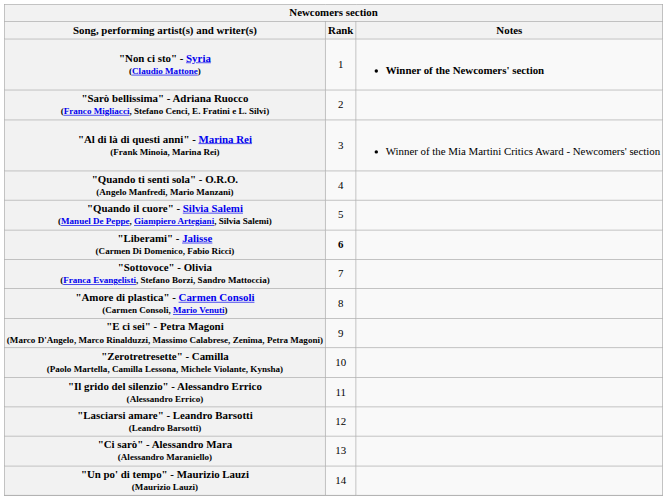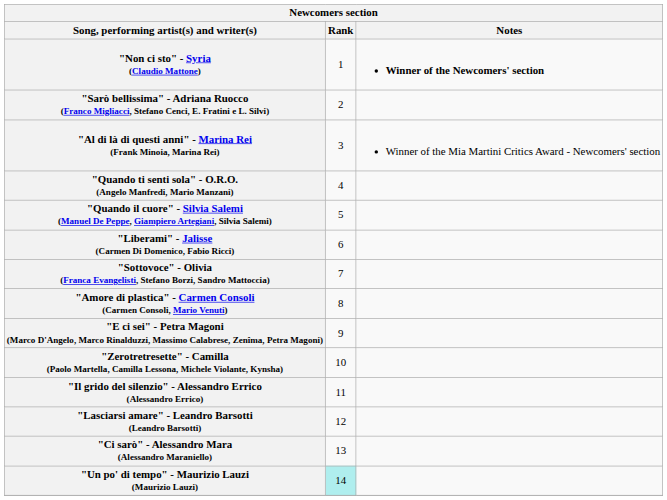(341, 244) bold -> (341, 244) normal
(341, 480) no background -> (341, 480) paleturquoise background
